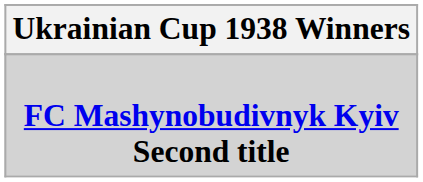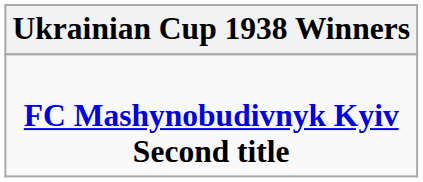(211, 132) lightgrey background -> (211, 132) no background
